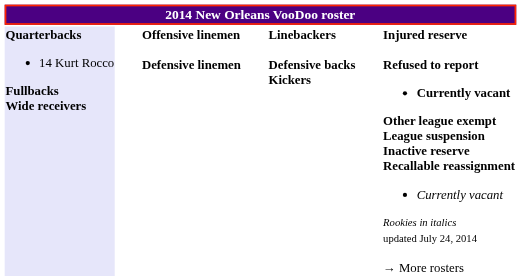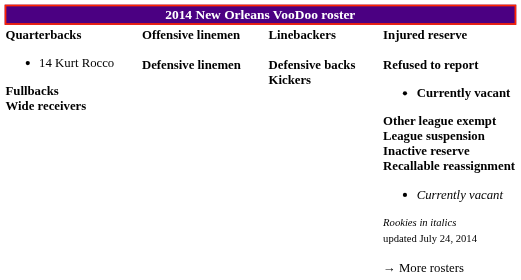(60, 70) lavender background -> (60, 70) no background
